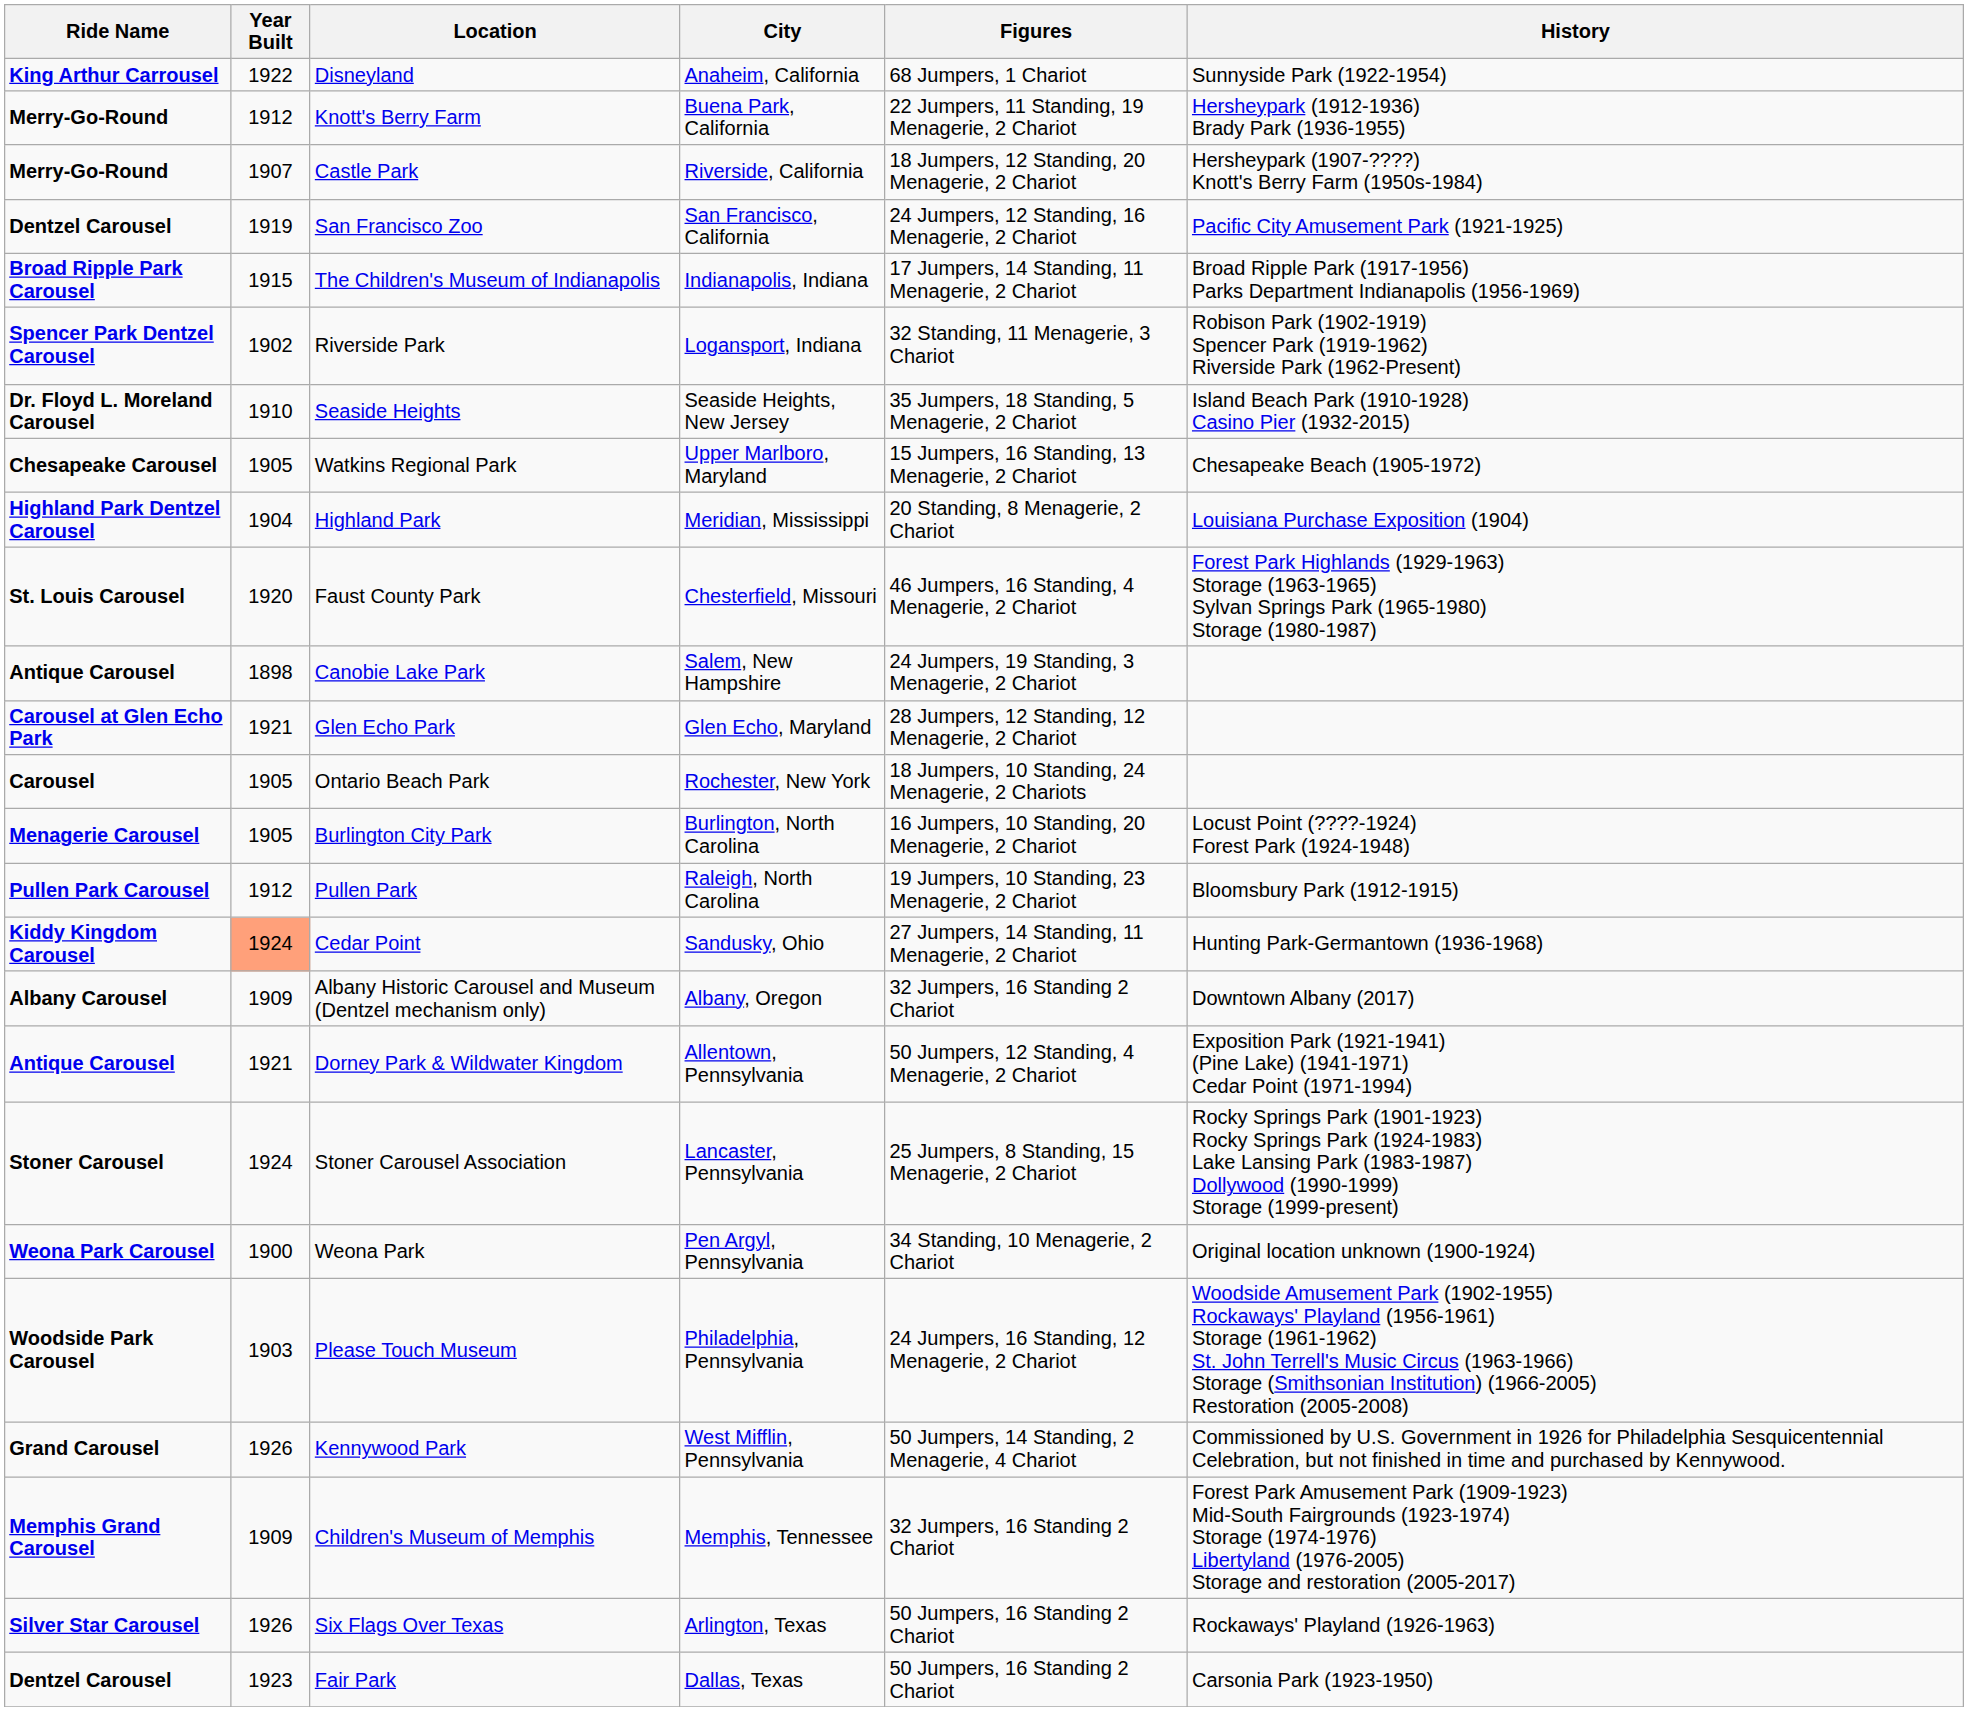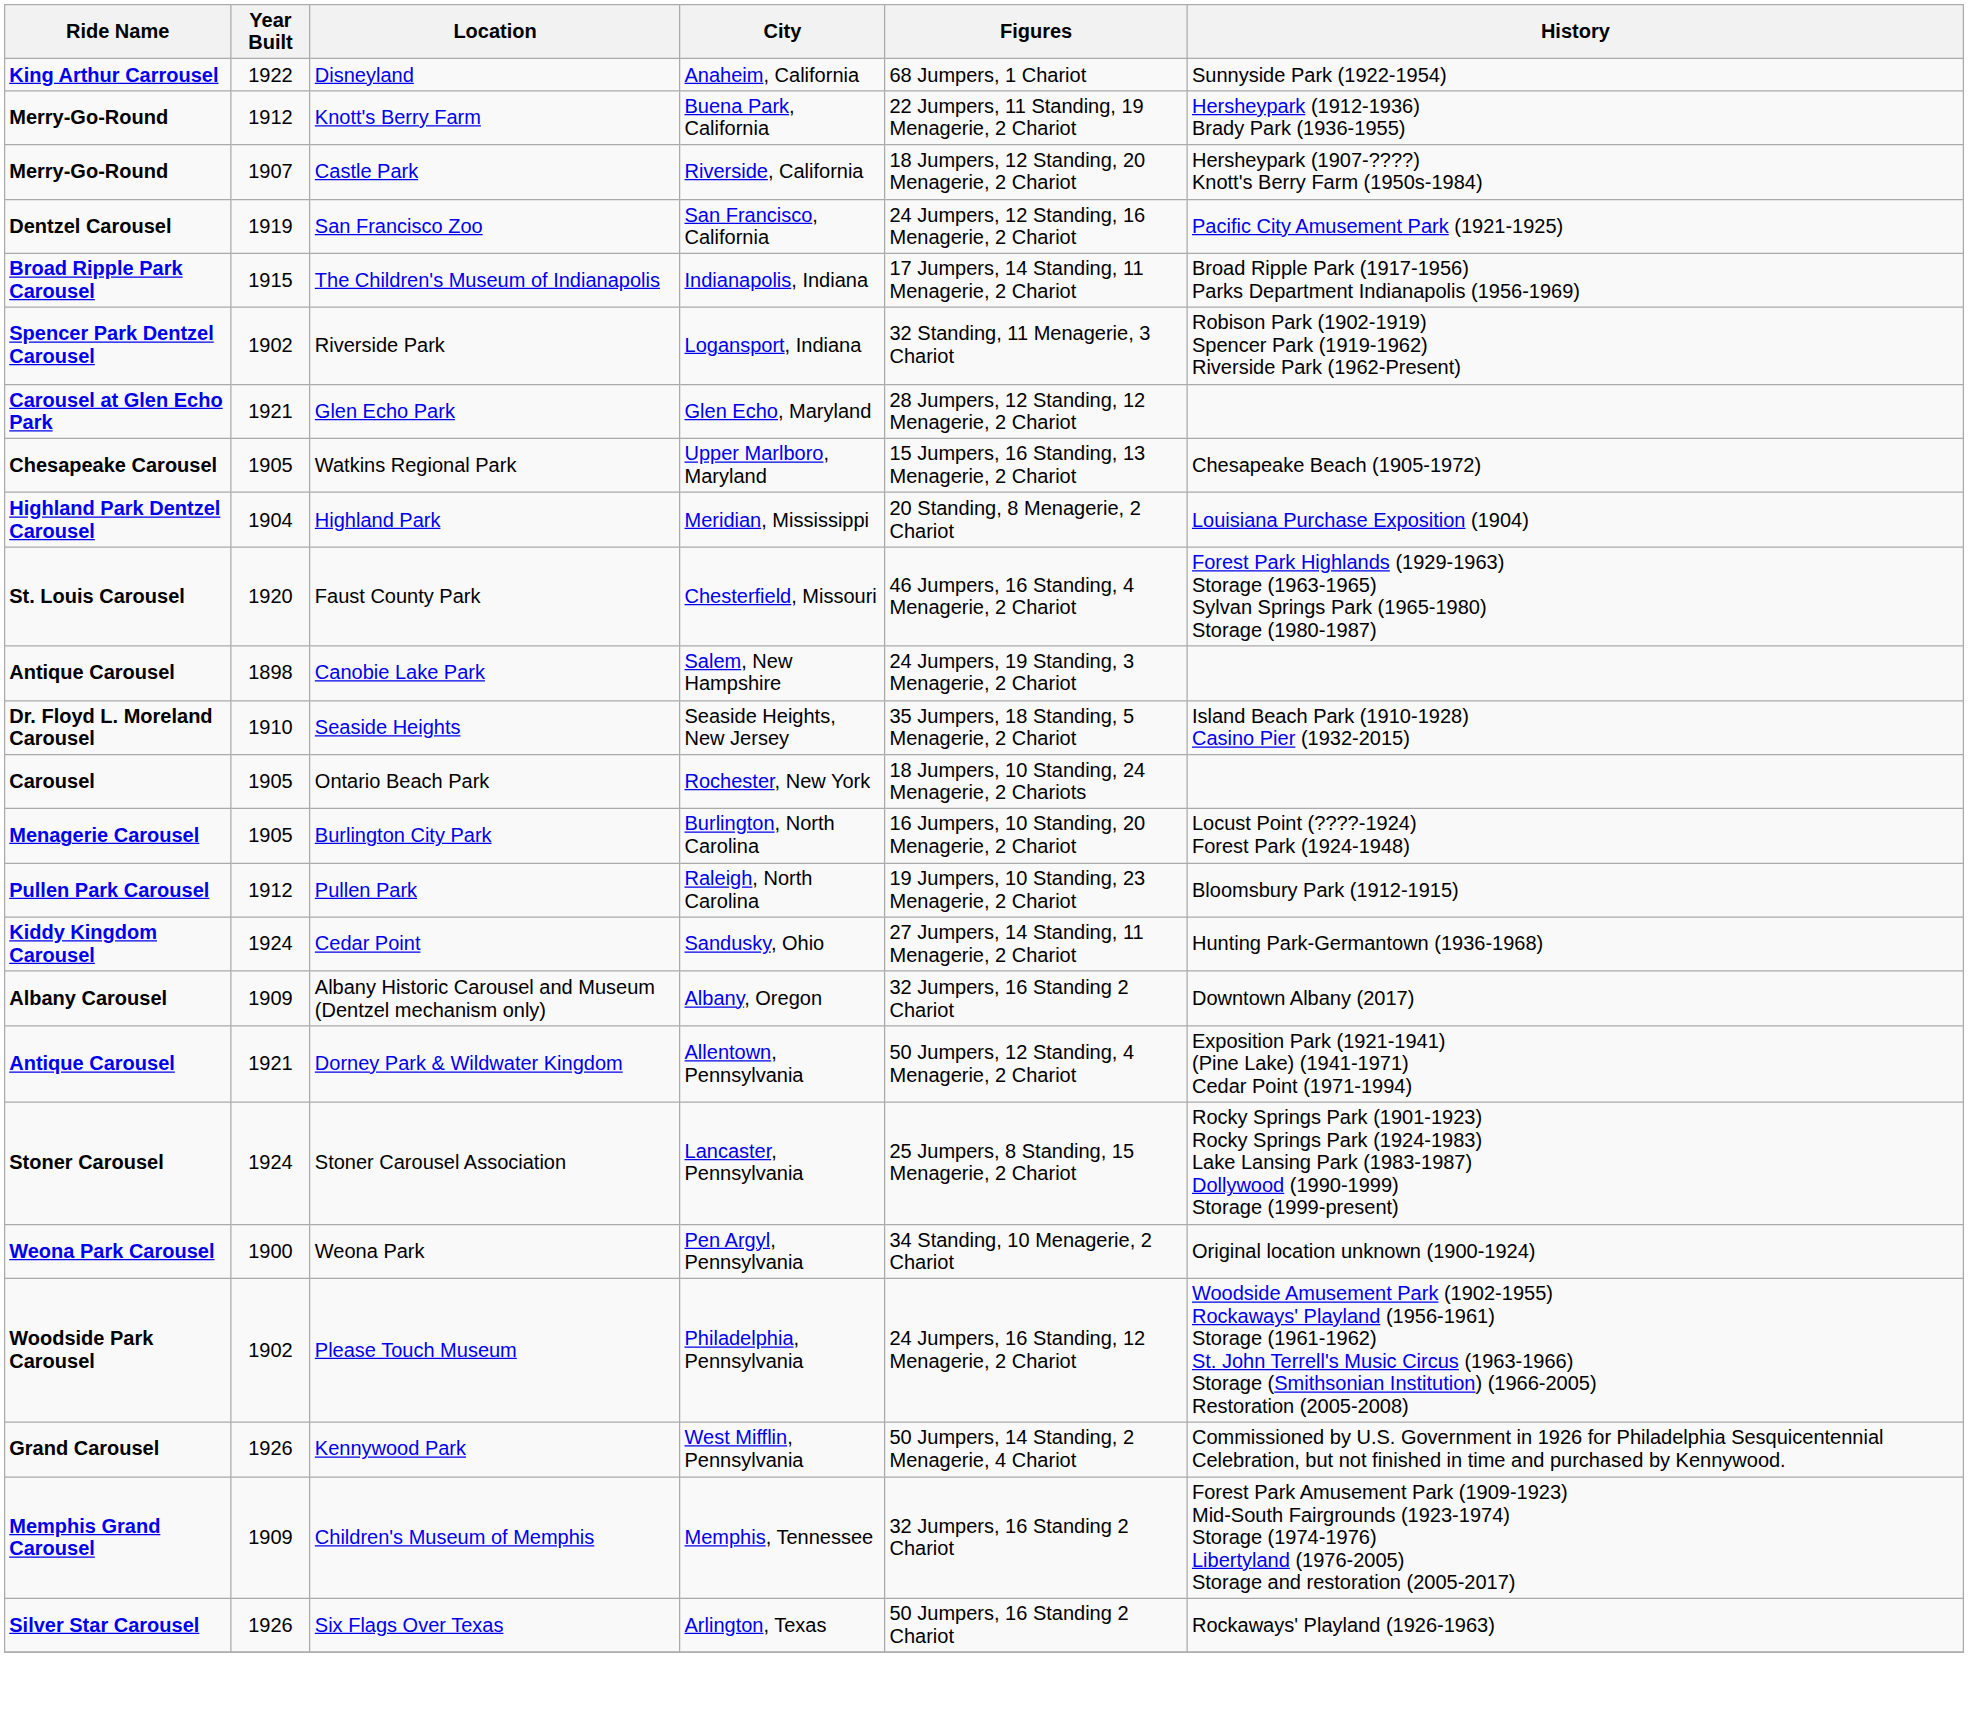rows swapped: (385, 727) <-> (388, 411)
(270, 944) lightsalmon background -> (270, 944) no background
(270, 1350) 1903 -> (270, 1350) 1902
- row: (355, 1679)
